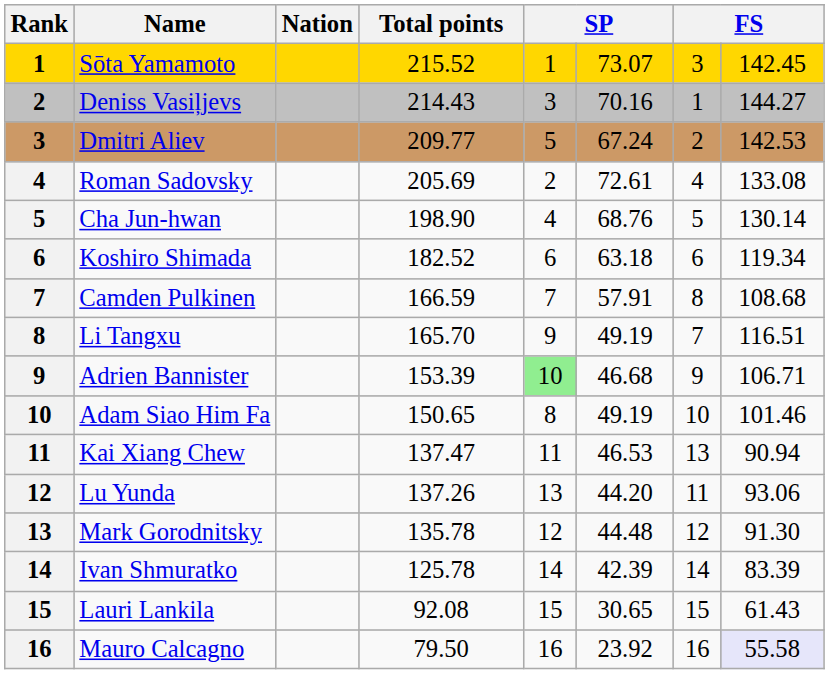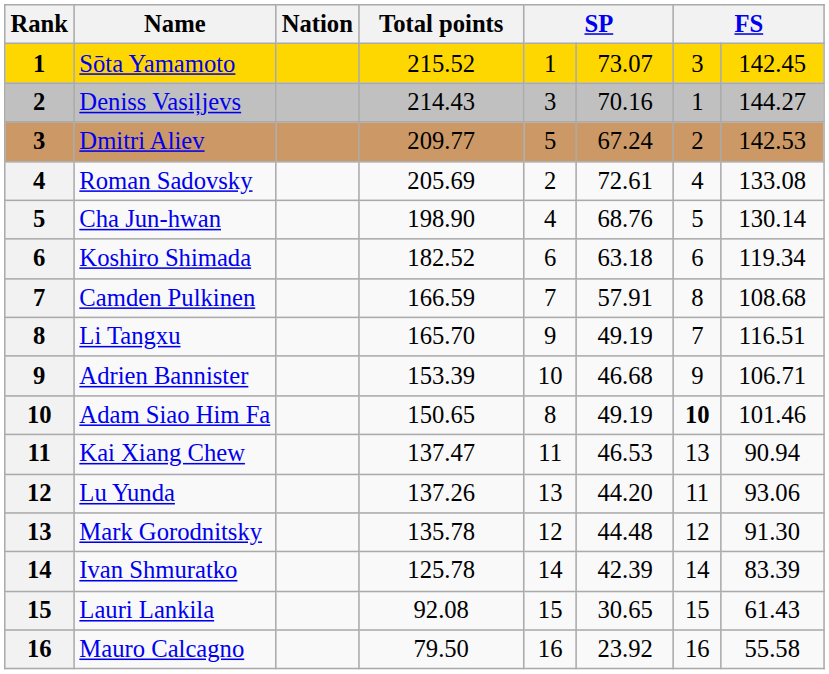(550, 375) lightgreen background -> (550, 375) no background
(697, 414) normal -> (697, 414) bold
(772, 649) lavender background -> (772, 649) no background
